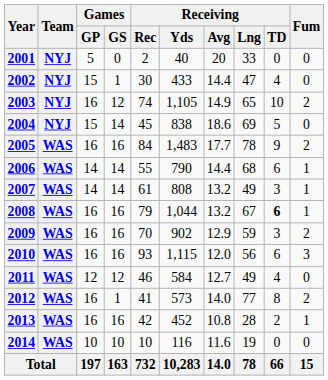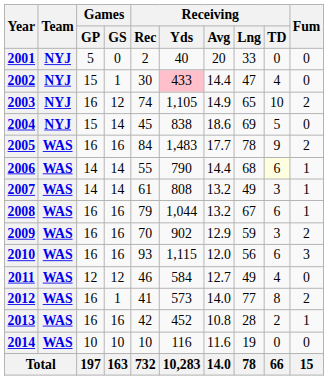(182, 80) no background -> (182, 80) pink background
(277, 168) no background -> (277, 168) lightyellow background
(277, 211) bold -> (277, 211) normal
